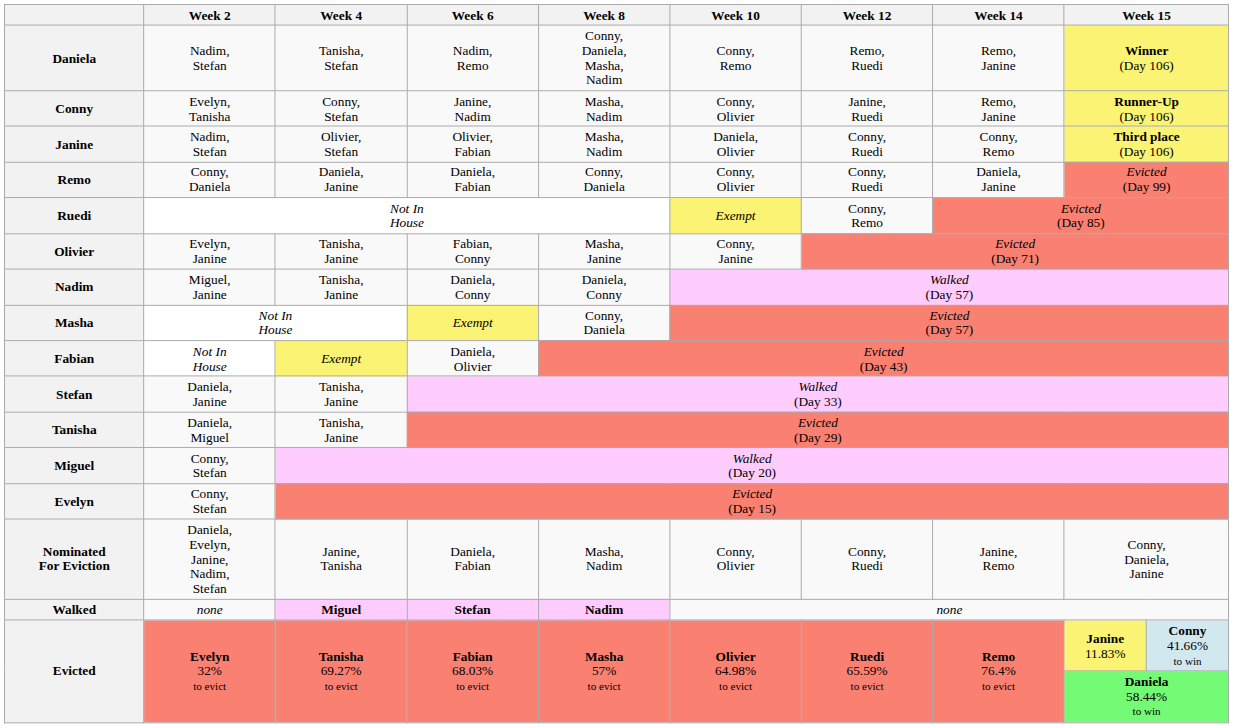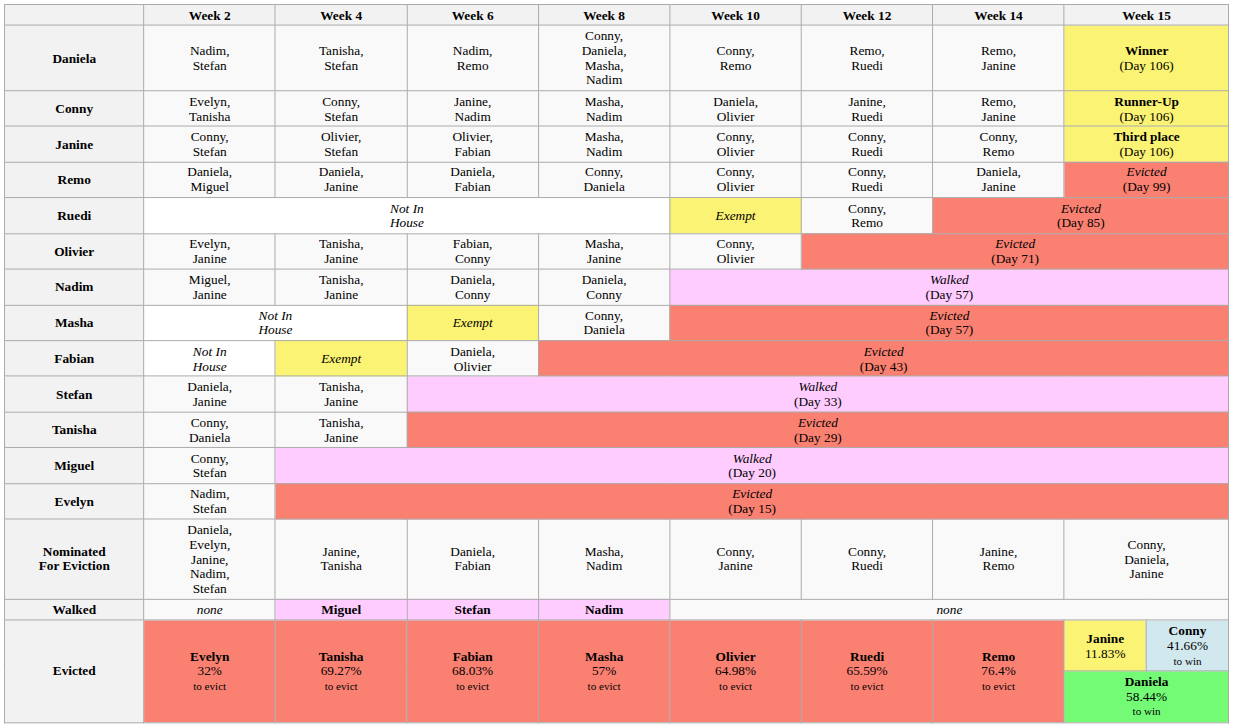(736, 108) Conny, Olivier -> (736, 108) Daniela, Olivier
(210, 144) Nadim, Stefan -> (210, 144) Conny, Stefan
(736, 144) Daniela, Olivier -> (736, 144) Conny, Olivier
(210, 179) Conny, Daniela -> (210, 179) Daniela, Miguel
(736, 251) Conny, Janine -> (736, 251) Conny, Olivier
(210, 429) Daniela, Miguel -> (210, 429) Conny, Daniela
(210, 501) Conny, Stefan -> (210, 501) Nadim, Stefan
(736, 559) Conny, Olivier -> (736, 559) Conny, Janine
